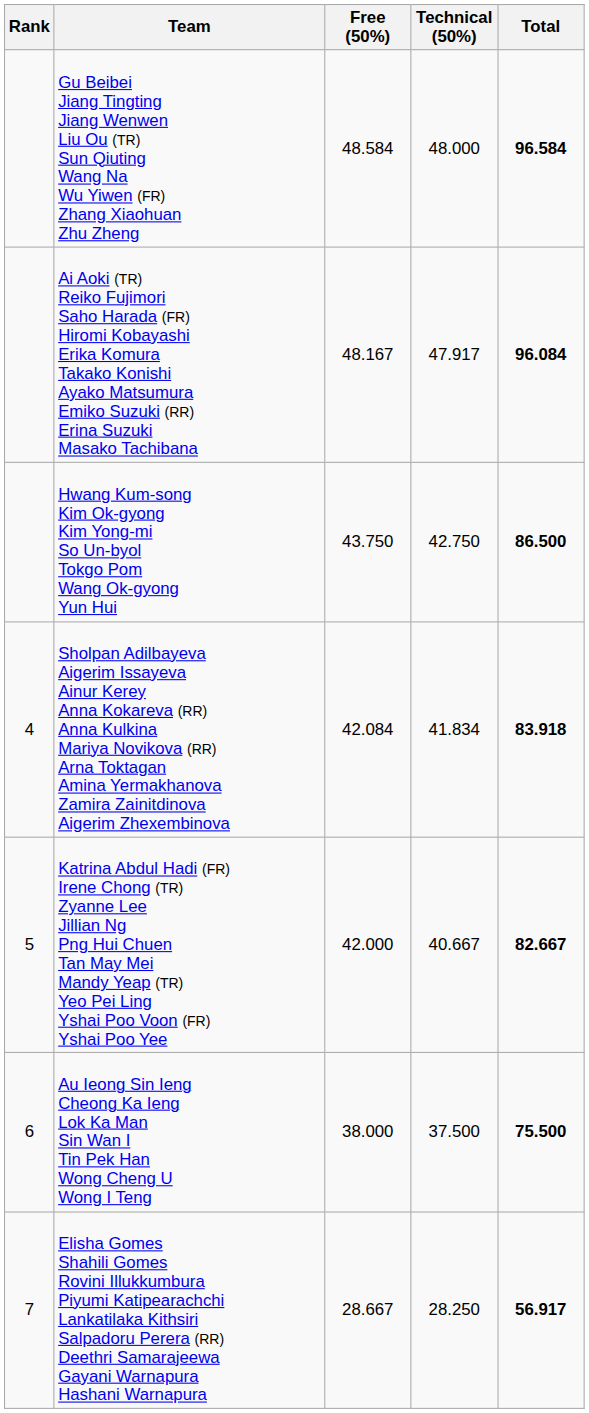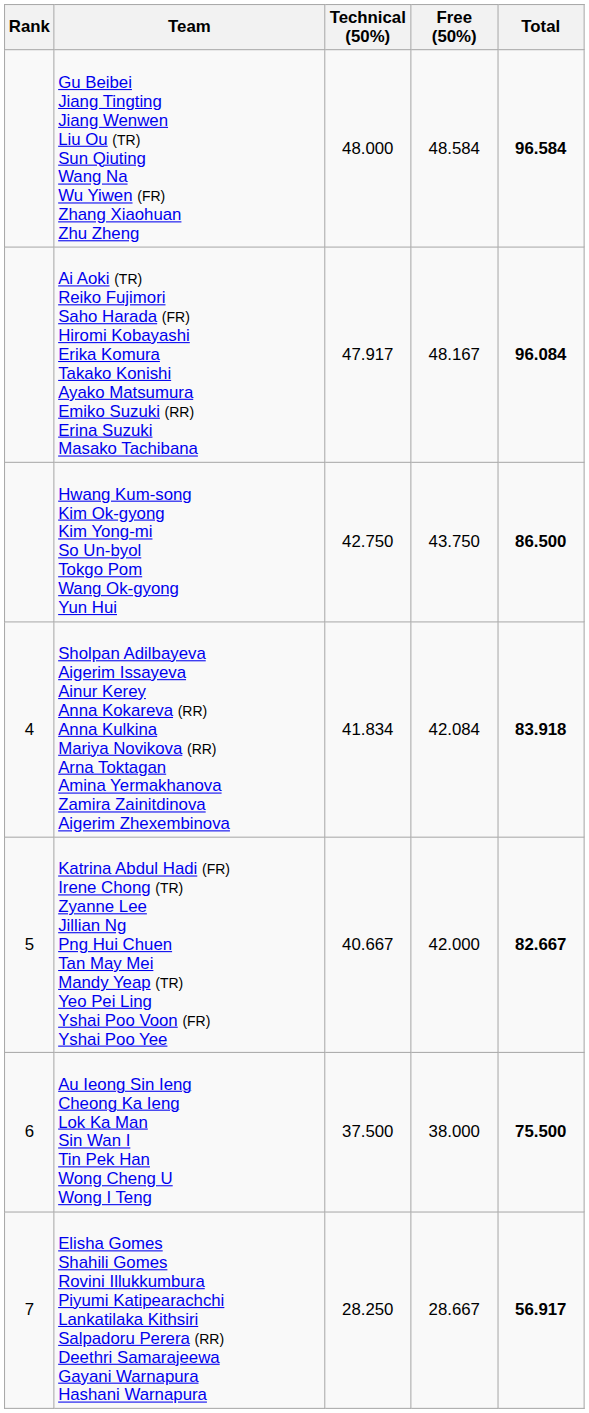columns swapped: (454, 27) <-> (368, 27)
